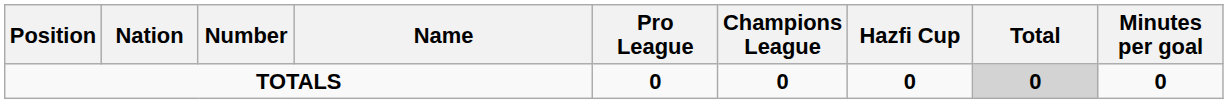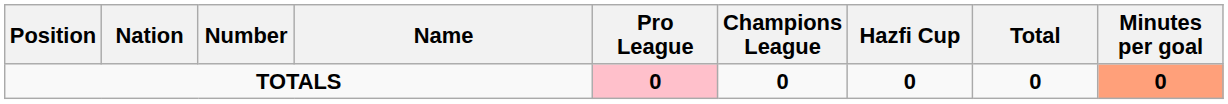(655, 81) no background -> (655, 81) pink background
(1035, 81) lightgrey background -> (1035, 81) no background
(1161, 81) no background -> (1161, 81) lightsalmon background
